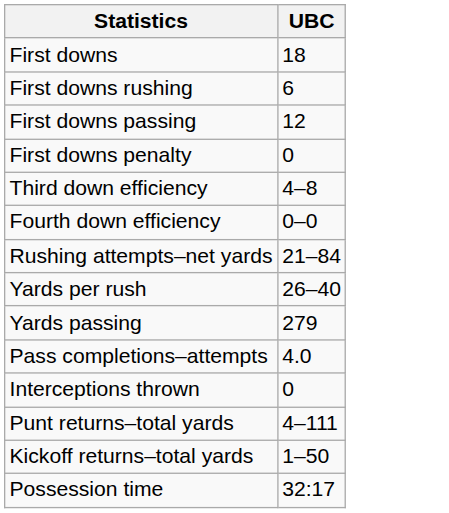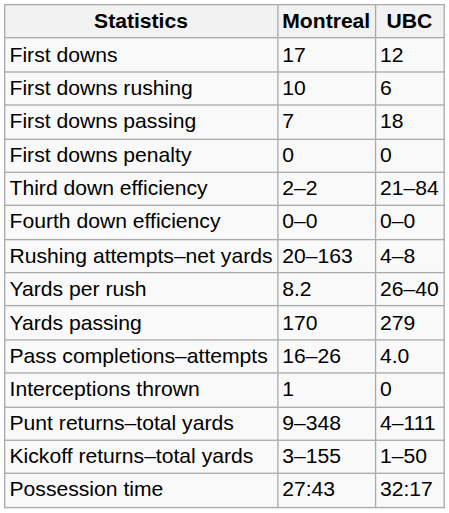+ column: (326, 21)
(294, 54) 18 -> (392, 54) 12
(294, 121) 12 -> (392, 121) 18
(300, 188) 4–8 -> (409, 188) 21–84
(312, 255) 21–84 -> (398, 255) 4–8
